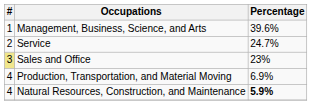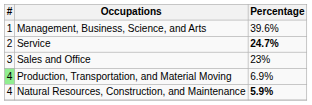(264, 44) normal -> (264, 44) bold
(9, 60) khaki background -> (9, 60) no background
(9, 76) no background -> (9, 76) lightgreen background
